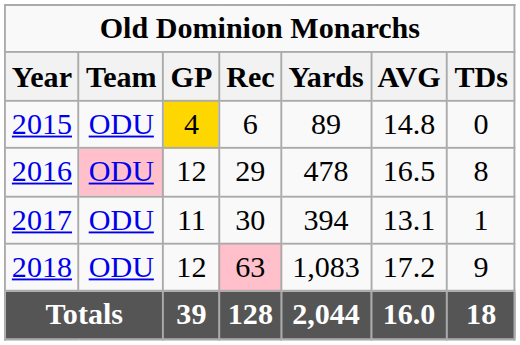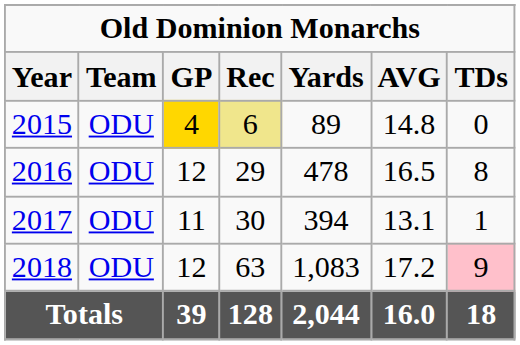(250, 123) no background -> (250, 123) khaki background
(121, 171) pink background -> (121, 171) no background
(250, 266) pink background -> (250, 266) no background
(481, 266) no background -> (481, 266) pink background
